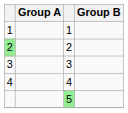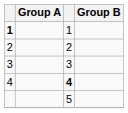(10, 30) normal -> (10, 30) bold
(10, 47) lightgreen background -> (10, 47) no background
(69, 82) normal -> (69, 82) bold
(69, 99) lightgreen background -> (69, 99) no background
